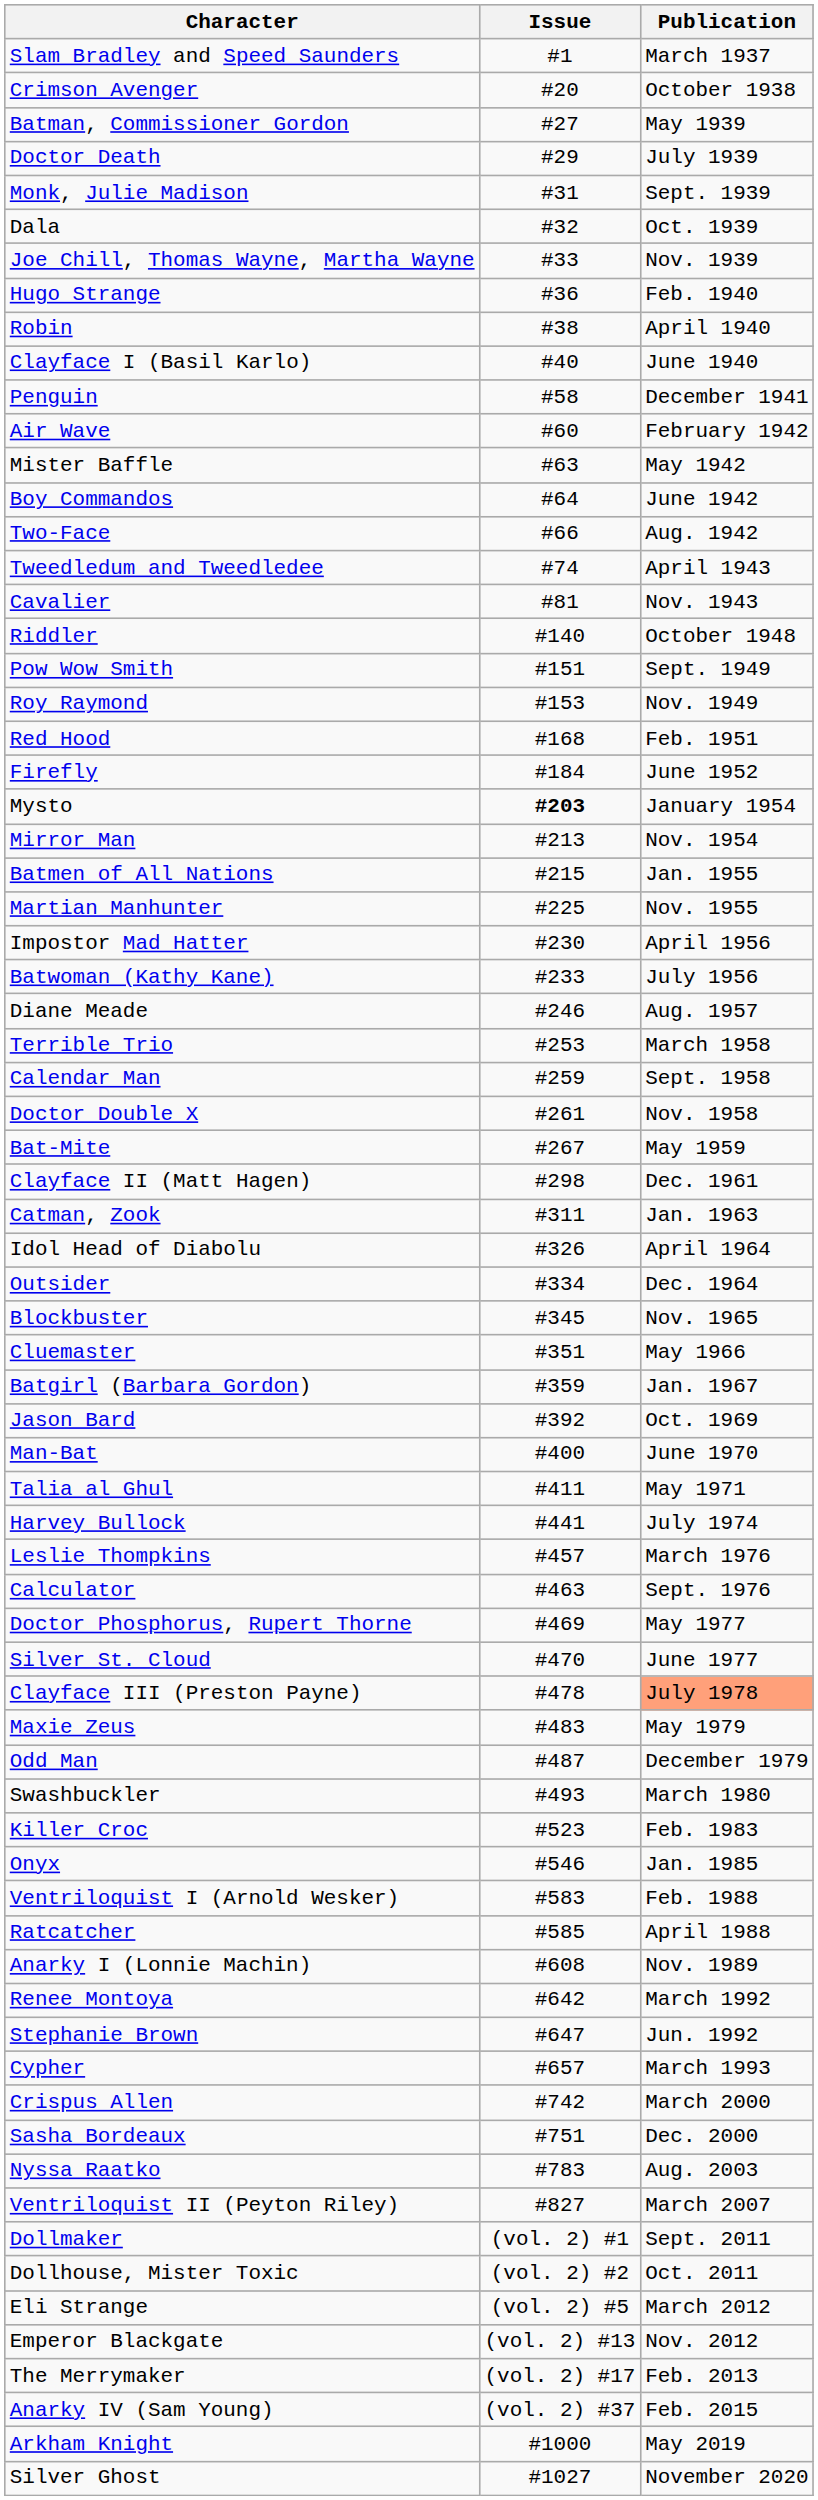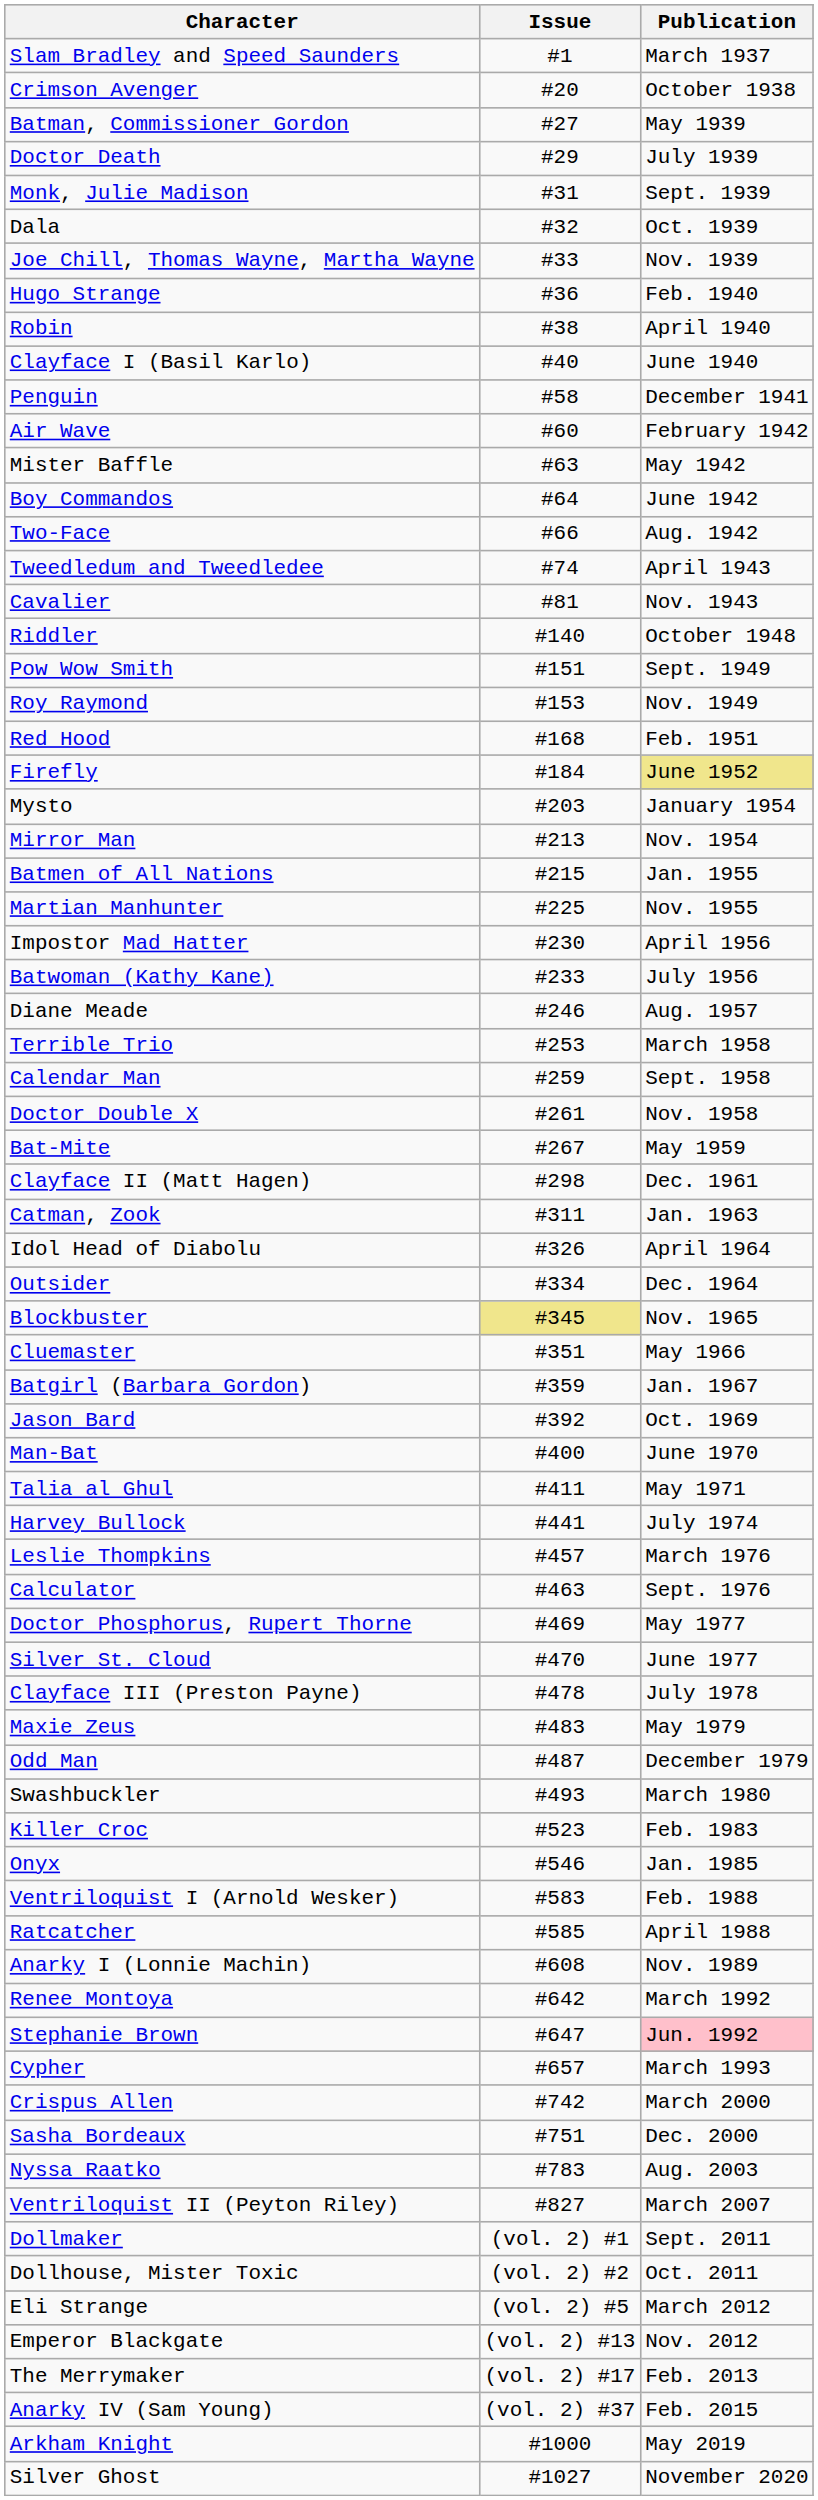(702, 772) no background -> (702, 772) khaki background
(560, 806) bold -> (560, 806) normal
(560, 1318) no background -> (560, 1318) khaki background
(702, 1693) lightsalmon background -> (702, 1693) no background
(702, 2034) no background -> (702, 2034) pink background
